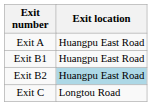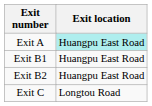(102, 42) no background -> (102, 42) paleturquoise background
(102, 76) lightblue background -> (102, 76) no background
